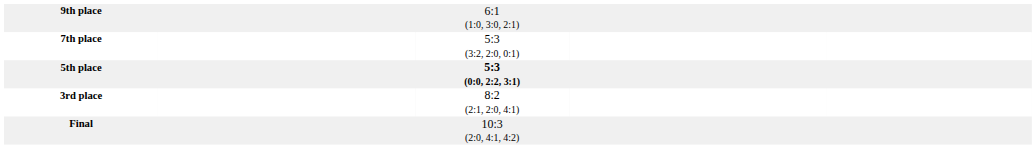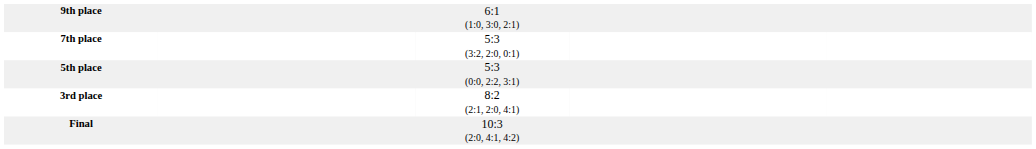(492, 74) bold -> (492, 74) normal
